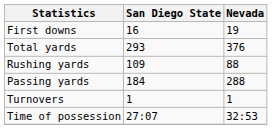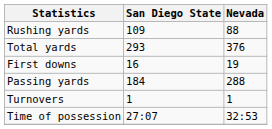rows swapped: (42, 30) <-> (48, 64)
